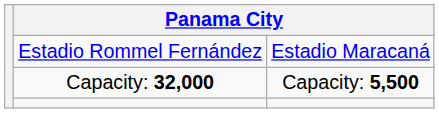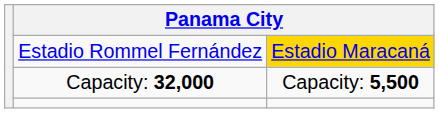(351, 51) no background -> (351, 51) gold background
